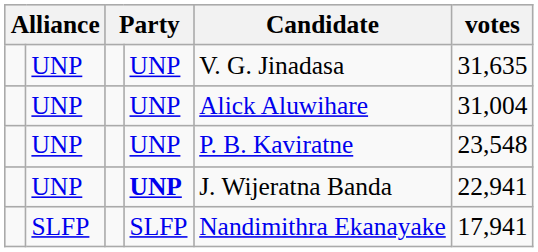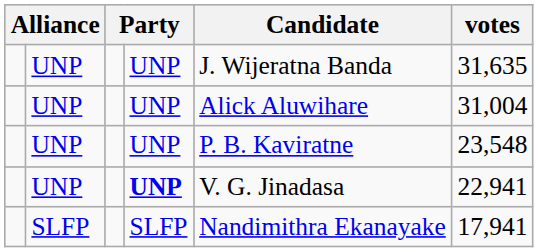(272, 65) V. G. Jinadasa -> (296, 65) J. Wijeratna Banda
(296, 186) J. Wijeratna Banda -> (272, 186) V. G. Jinadasa
